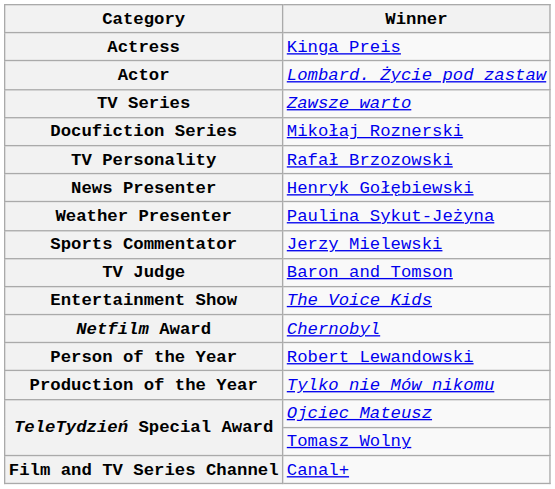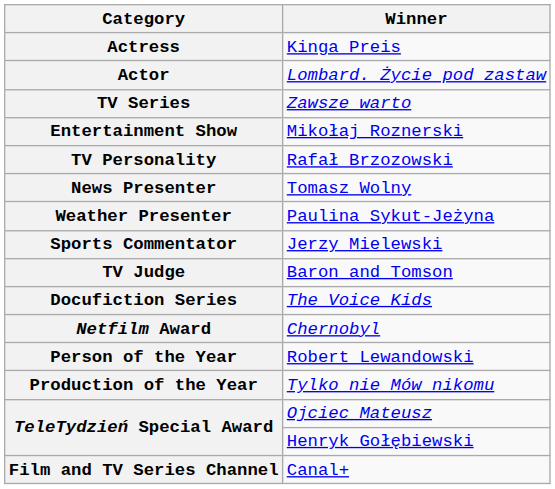(144, 131) Docufiction Series -> (144, 131) Entertainment Show
(380, 188) Henryk Gołębiewski -> (349, 188) Tomasz Wolny
(144, 301) Entertainment Show -> (144, 301) Docufiction Series
(349, 441) Tomasz Wolny -> (380, 441) Henryk Gołębiewski
